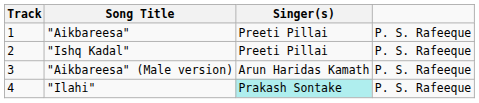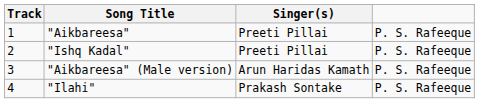(290, 88) paleturquoise background -> (290, 88) no background
